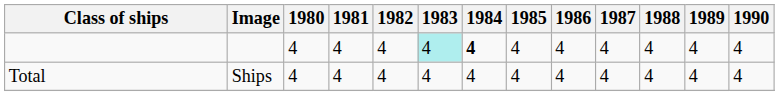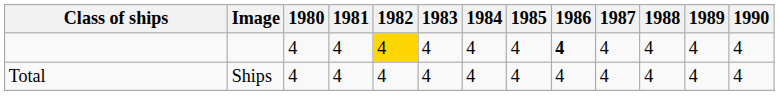(382, 47) no background -> (382, 47) gold background
(426, 47) paleturquoise background -> (426, 47) no background
(471, 47) bold -> (471, 47) normal
(560, 47) normal -> (560, 47) bold
